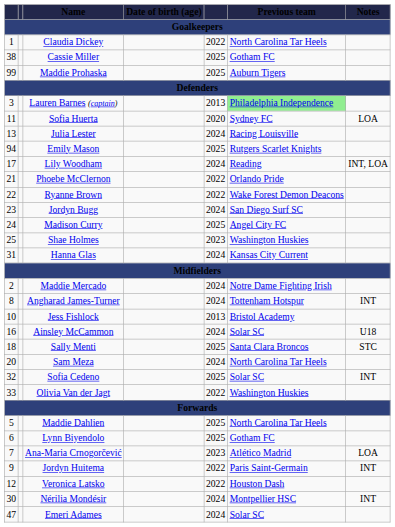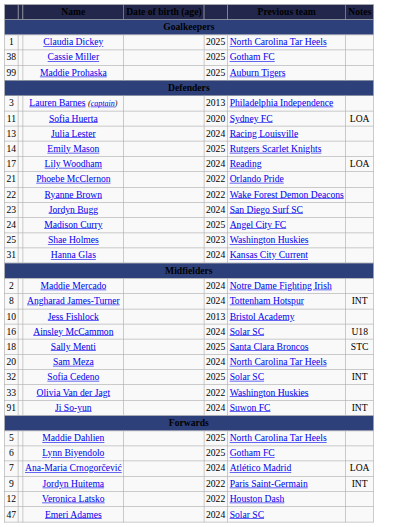(216, 42) 2022 -> (216, 42) 2025
(281, 103) lightgreen background -> (281, 103) no background
(11, 149) 94 -> (11, 149) 14
(368, 164) INT, LOA -> (360, 164) LOA
+ row: (73, 407)
(216, 453) 2023 -> (216, 468) 2024
- row: (73, 499)
